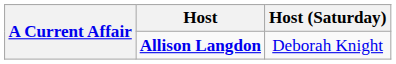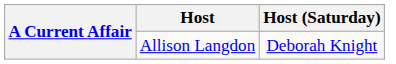(200, 45) bold -> (197, 45) normal
